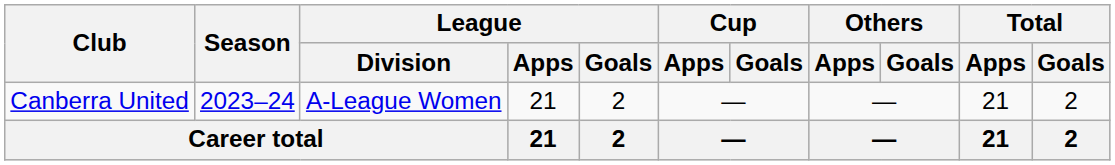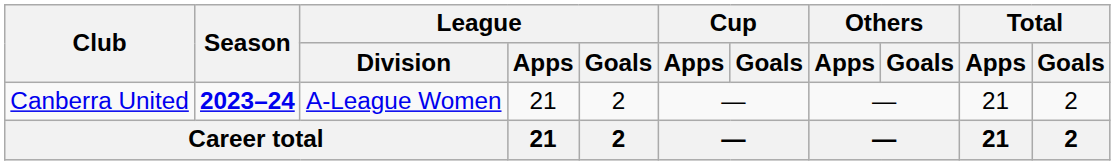(247, 100) normal -> (247, 100) bold
